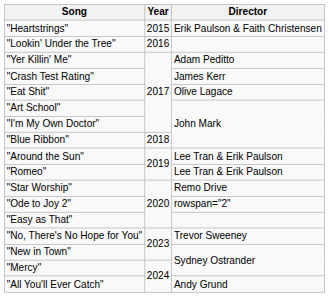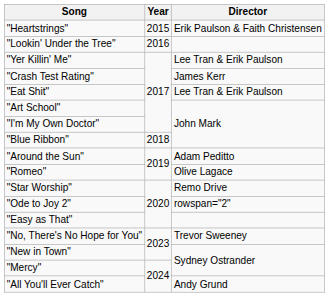(204, 60) Adam Peditto -> (228, 60) Lee Tran & Erik Paulson
(203, 92) Olive Lagace -> (228, 92) Lee Tran & Erik Paulson
(228, 156) Lee Tran & Erik Paulson -> (204, 156) Adam Peditto
(228, 172) Lee Tran & Erik Paulson -> (203, 172) Olive Lagace
